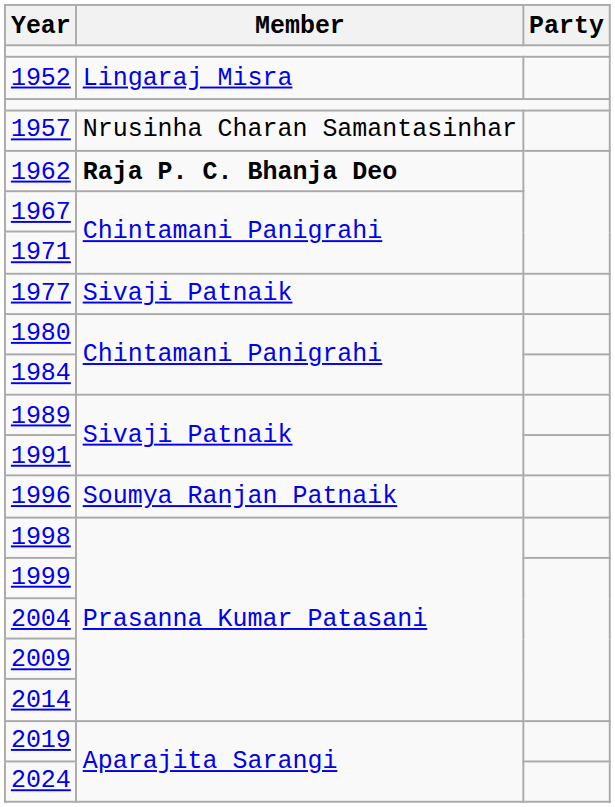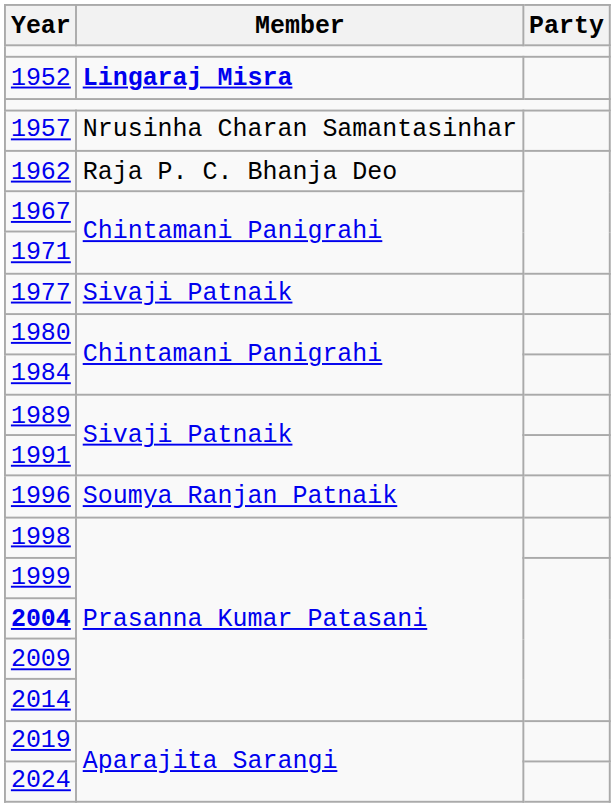(188, 78) normal -> (188, 78) bold
(240, 171) bold -> (240, 171) normal
(41, 619) normal -> (41, 619) bold
